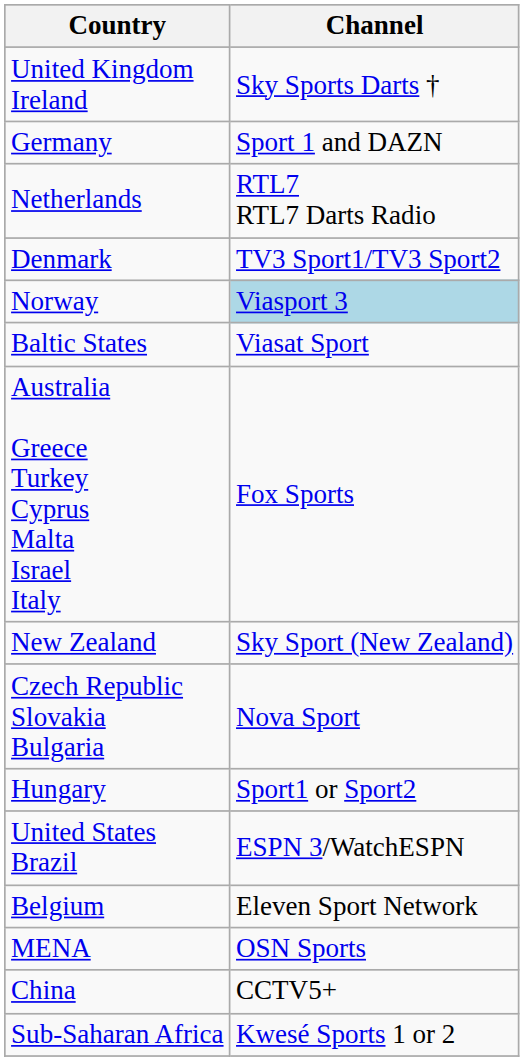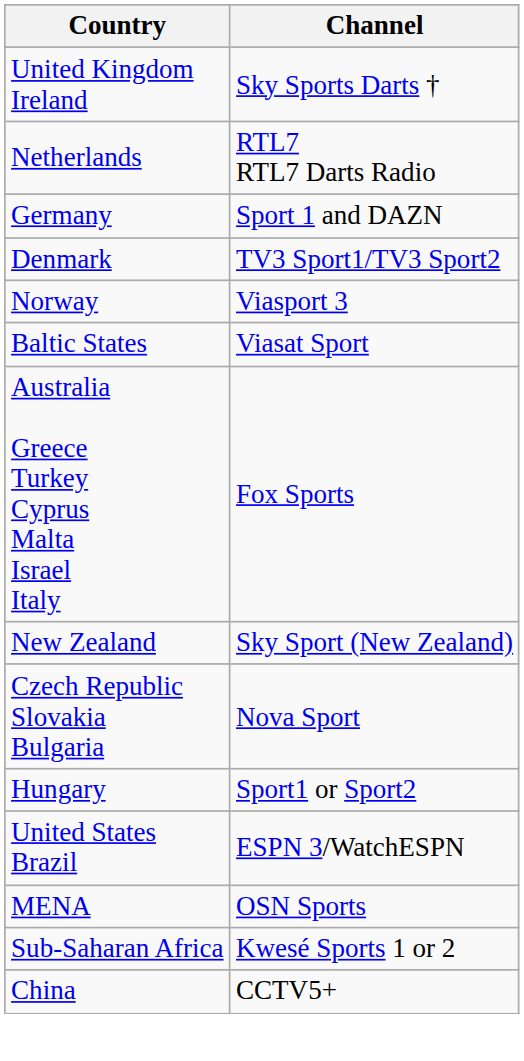rows swapped: (76, 200) <-> (61, 142)
(292, 301) lightblue background -> (292, 301) no background
- row: (58, 905)
rows swapped: (117, 1034) <-> (43, 991)
